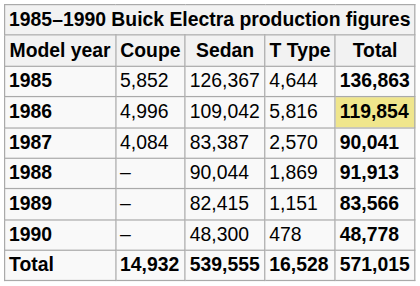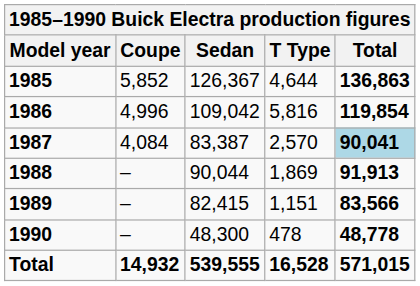(374, 111) khaki background -> (374, 111) no background
(369, 142) no background -> (369, 142) lightblue background
